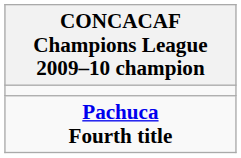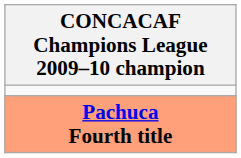(120, 123) no background -> (120, 123) lightsalmon background
